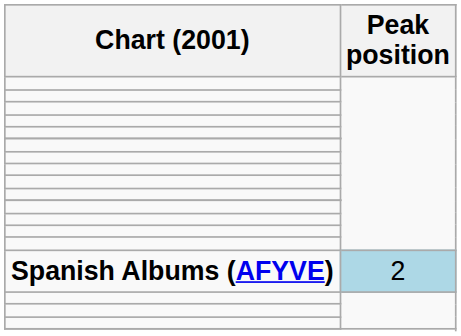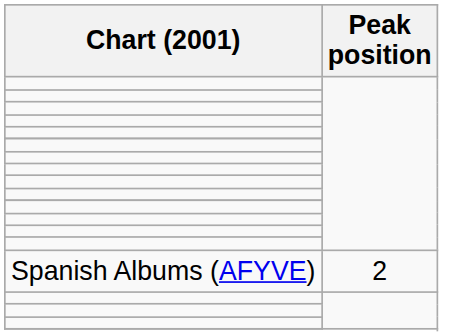(172, 270) bold -> (163, 270) normal
(398, 270) lightblue background -> (380, 270) no background
